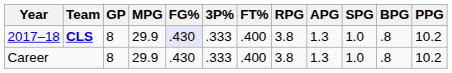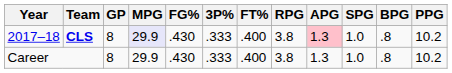(145, 36) no background -> (145, 36) lavender background
(182, 36) lavender background -> (182, 36) no background
(319, 36) no background -> (319, 36) pink background
